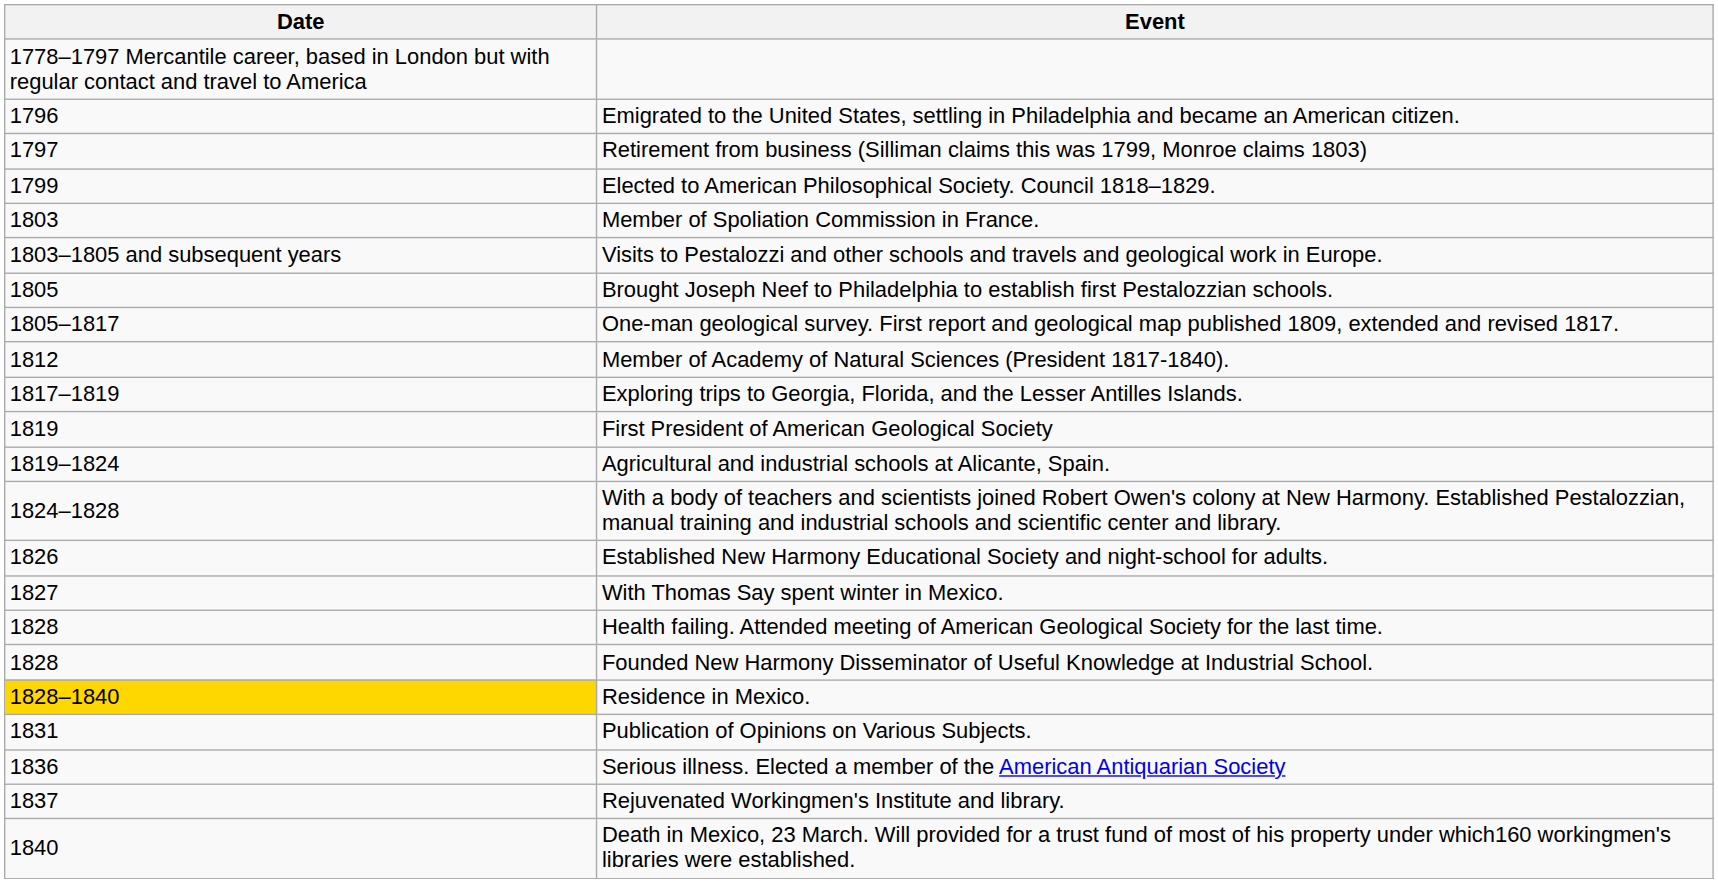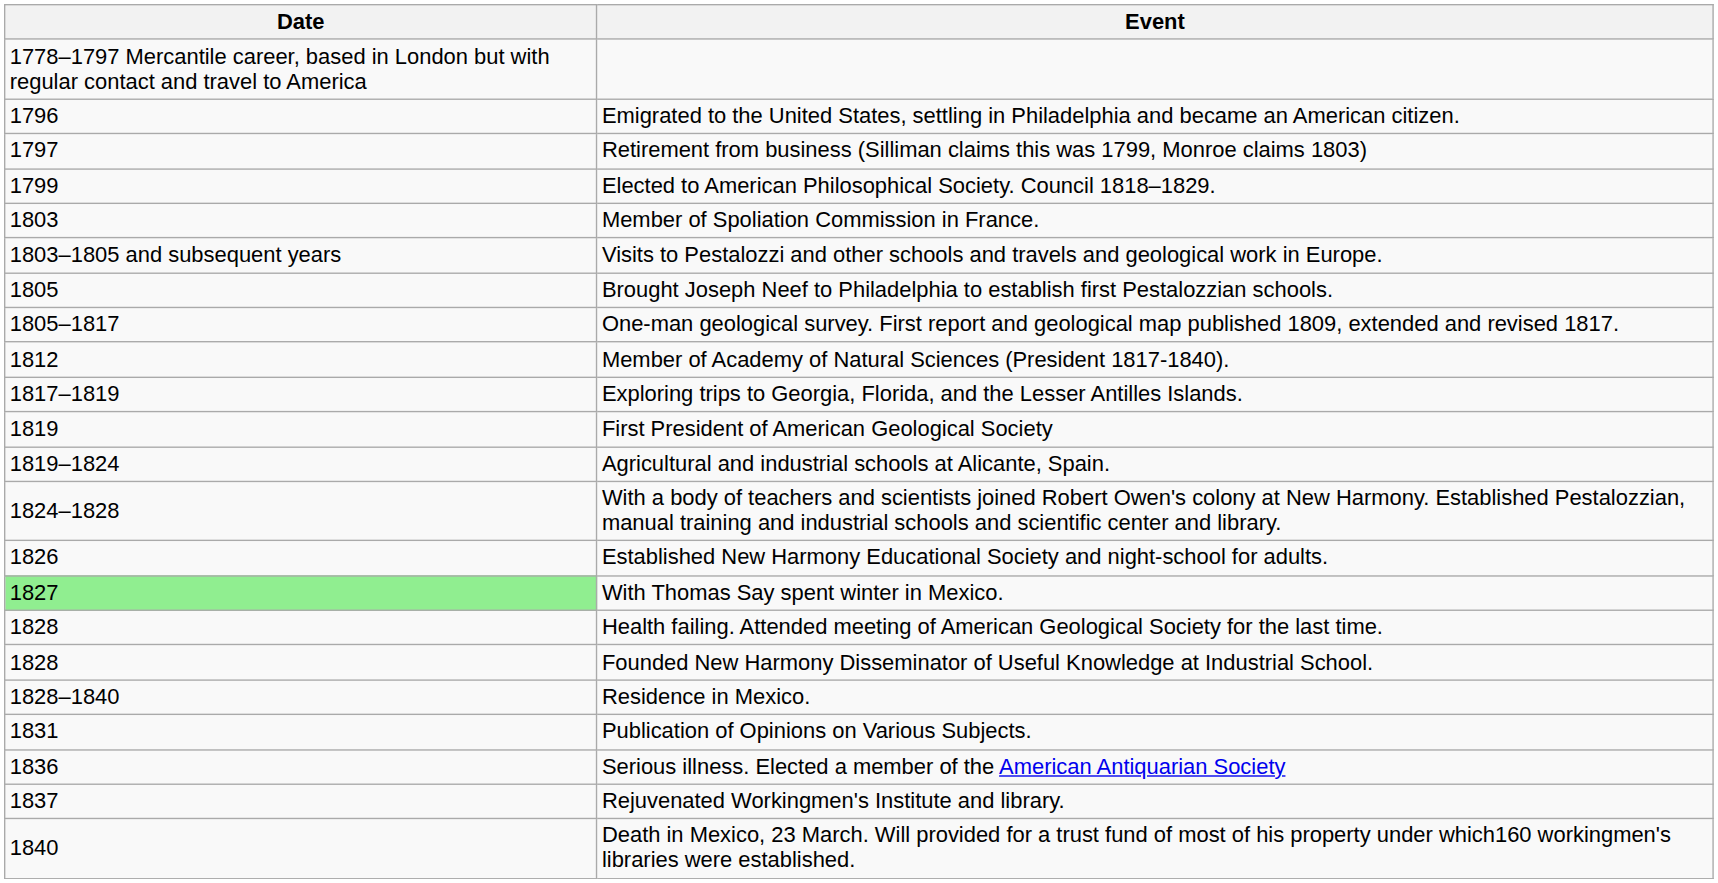(34, 592) no background -> (34, 592) lightgreen background
(65, 696) gold background -> (65, 696) no background
